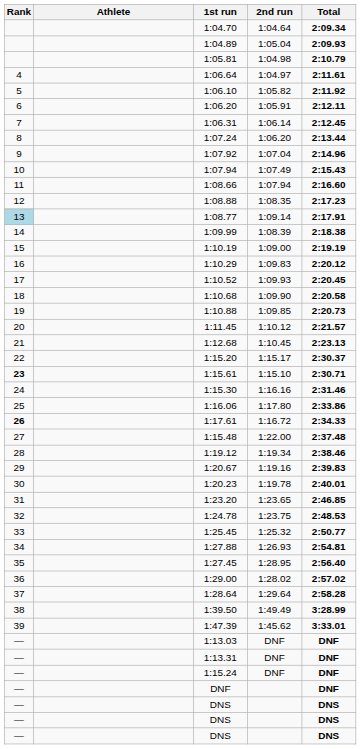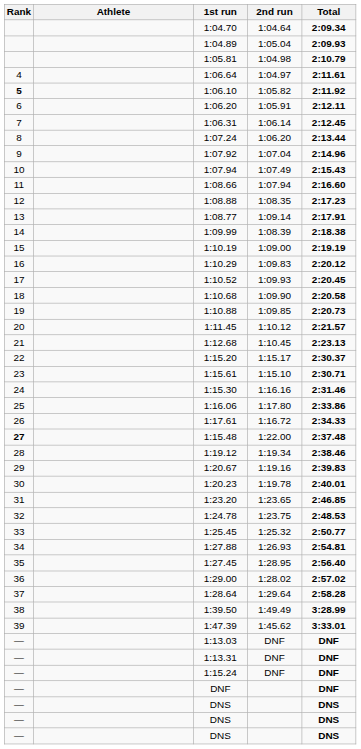(19, 91) normal -> (19, 91) bold
(19, 216) lightblue background -> (19, 216) no background
(19, 374) bold -> (19, 374) normal
(19, 421) bold -> (19, 421) normal
(19, 437) normal -> (19, 437) bold
